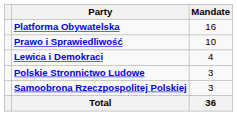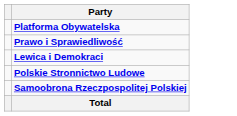- column: (211, 12)
